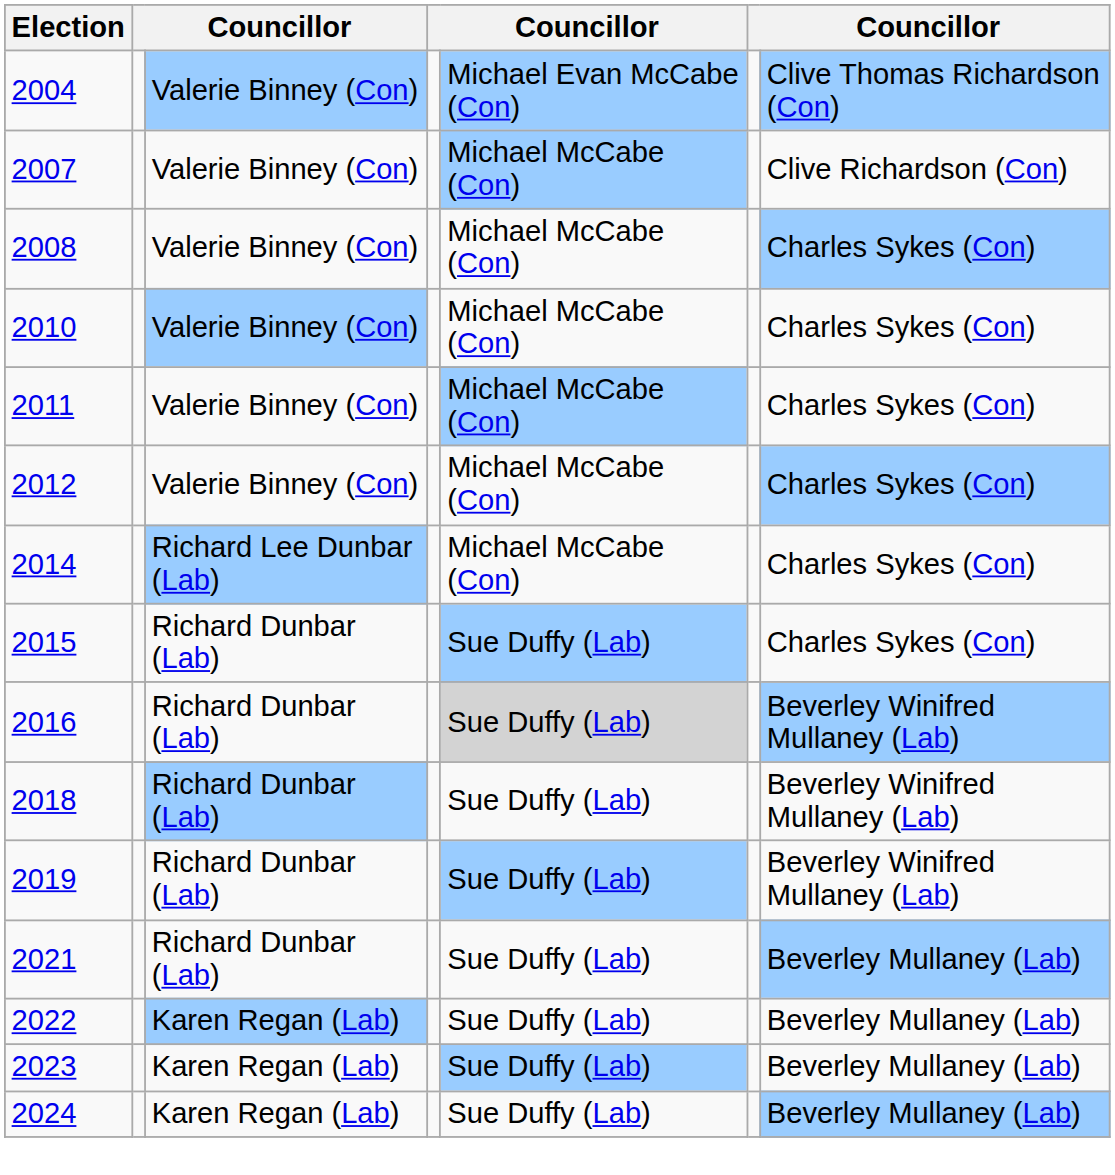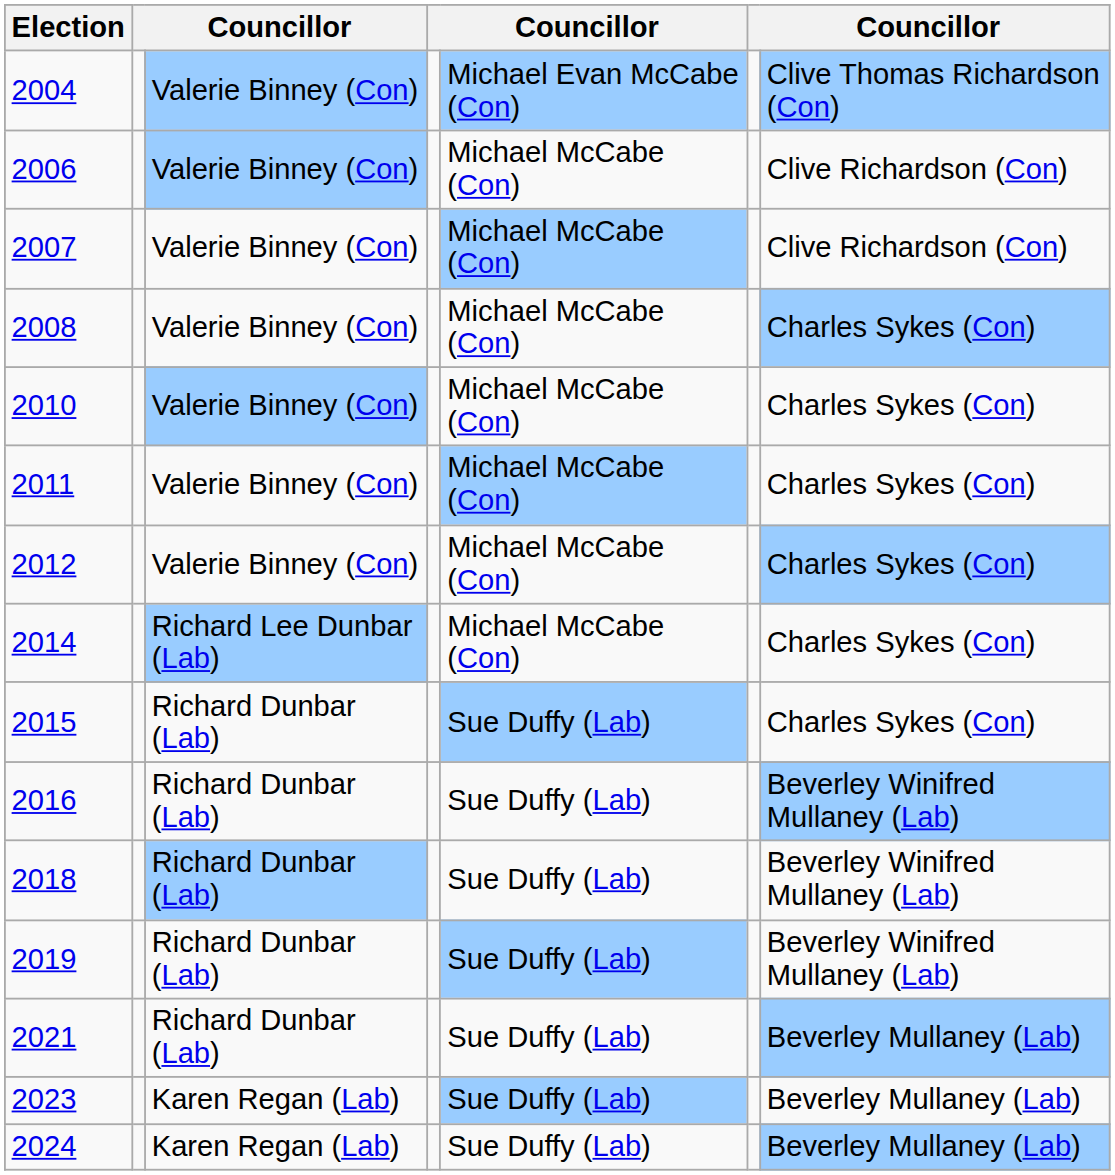+ row: (44, 169)
(549, 721) lightgrey background -> (549, 800) no background
- row: (44, 1021)
